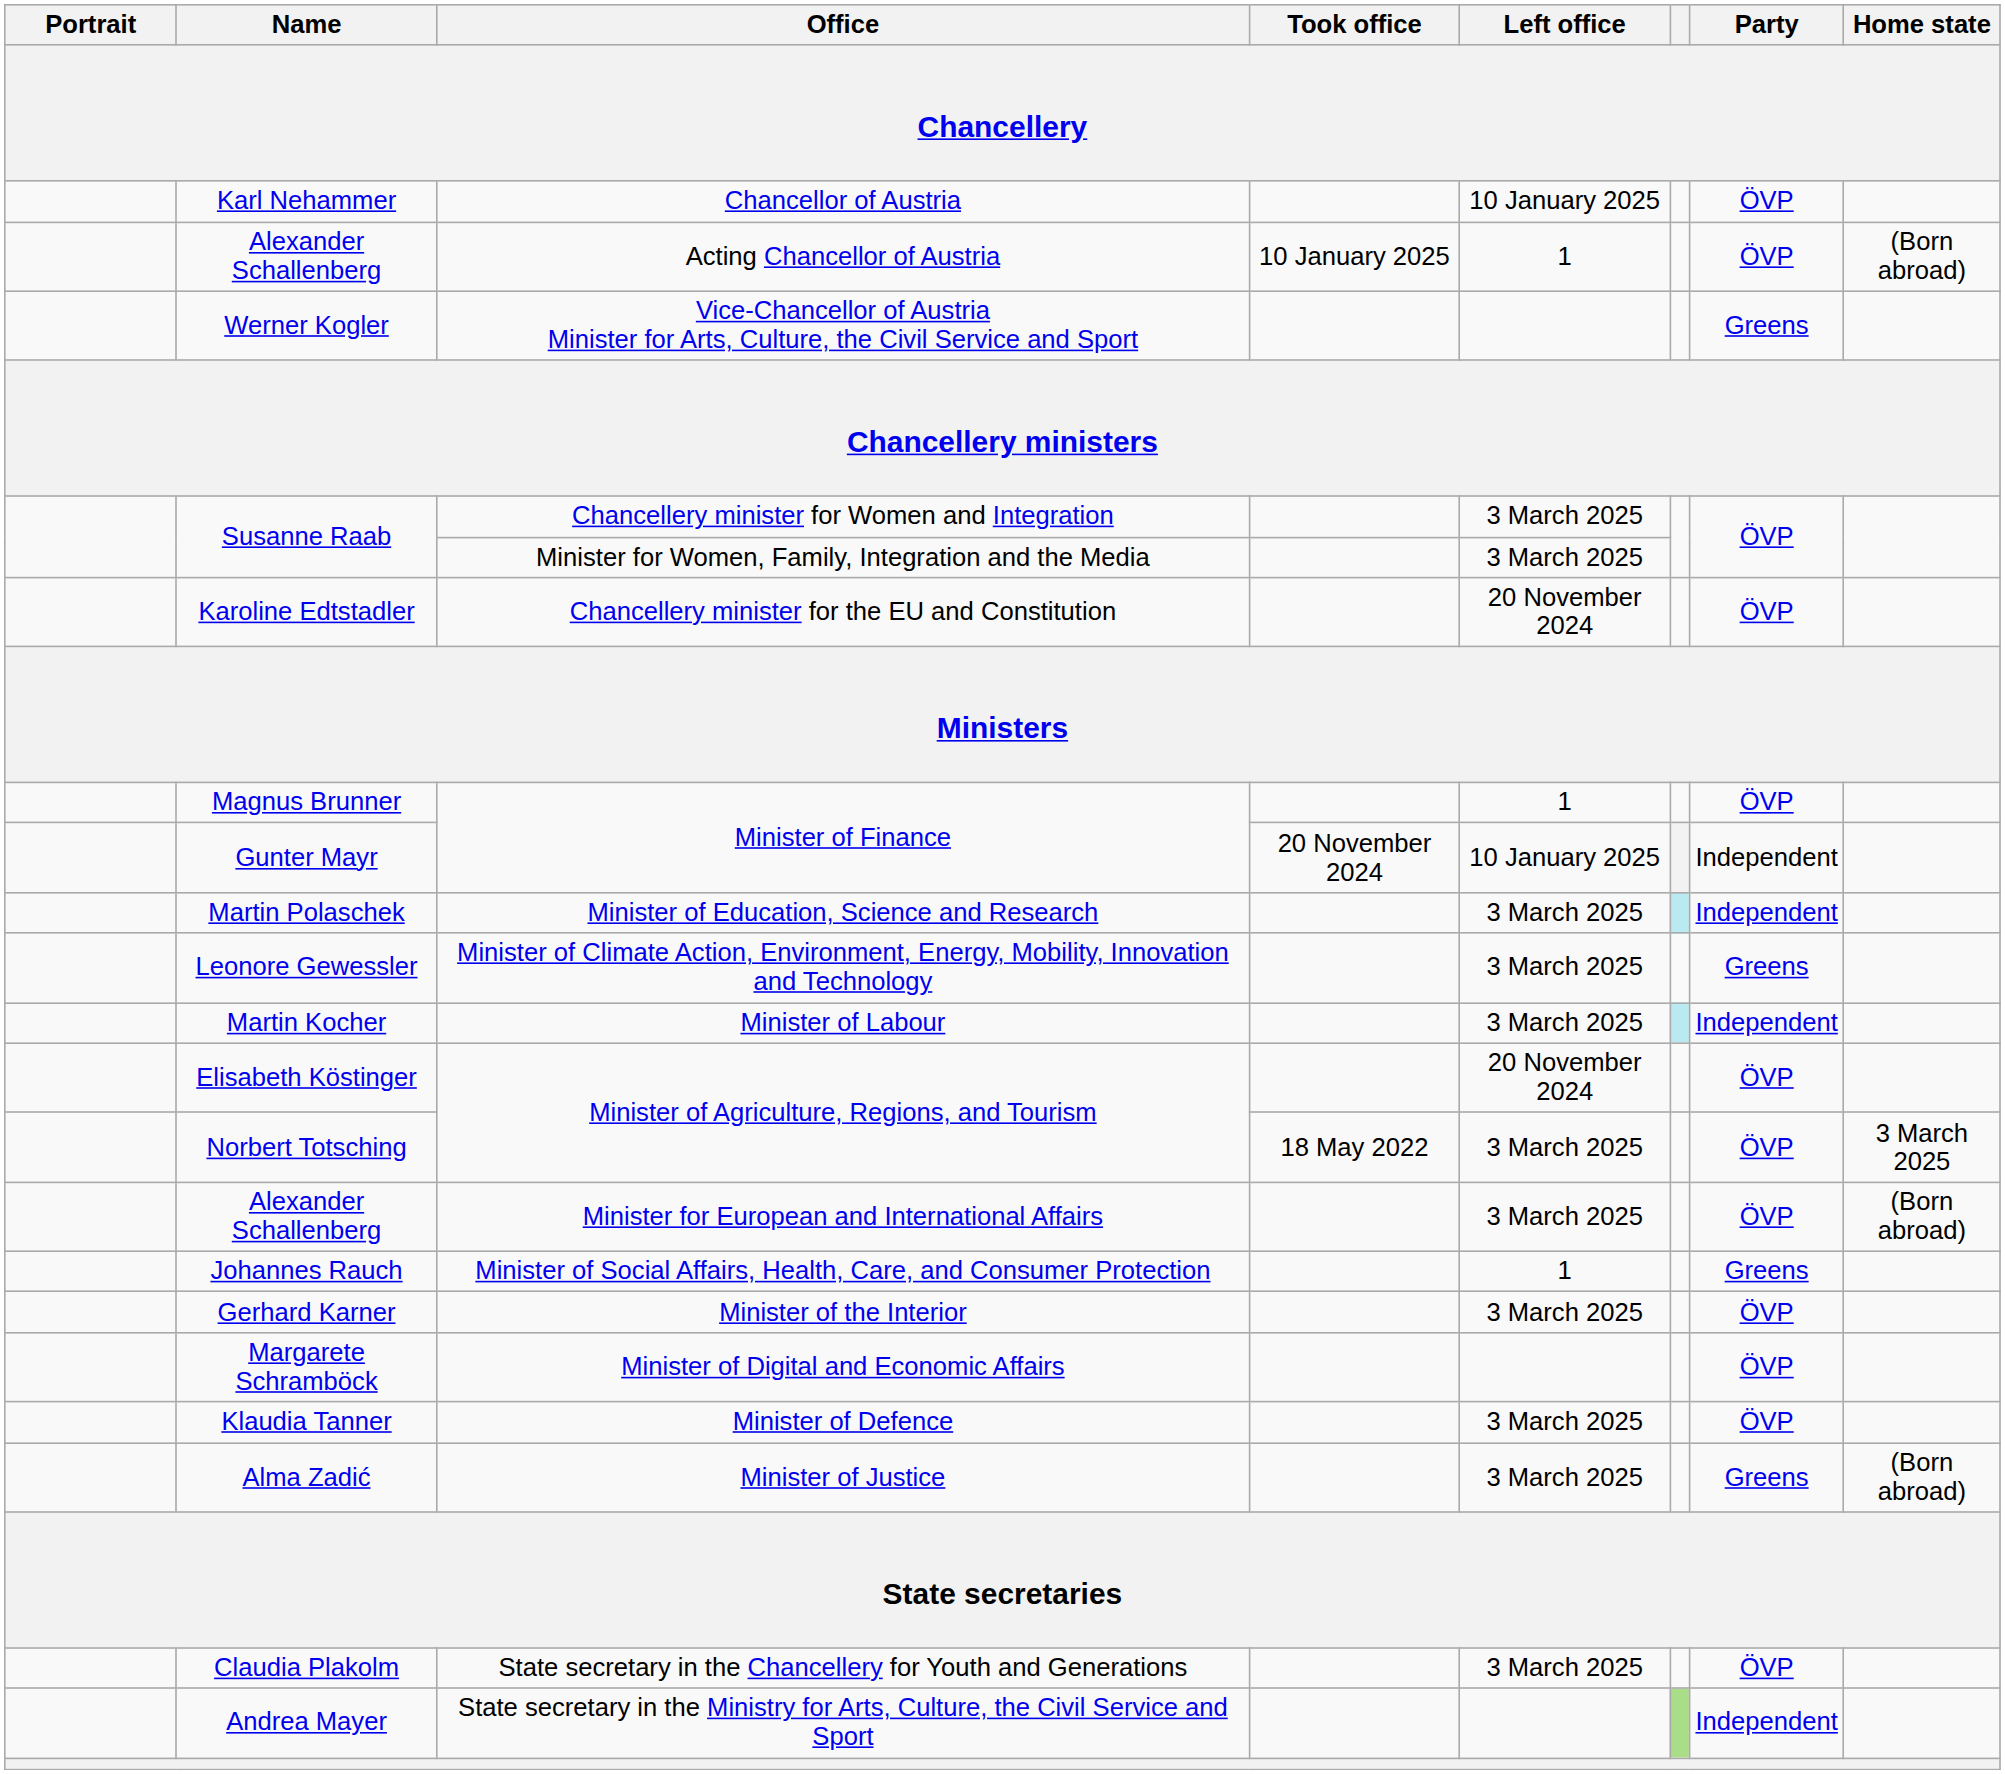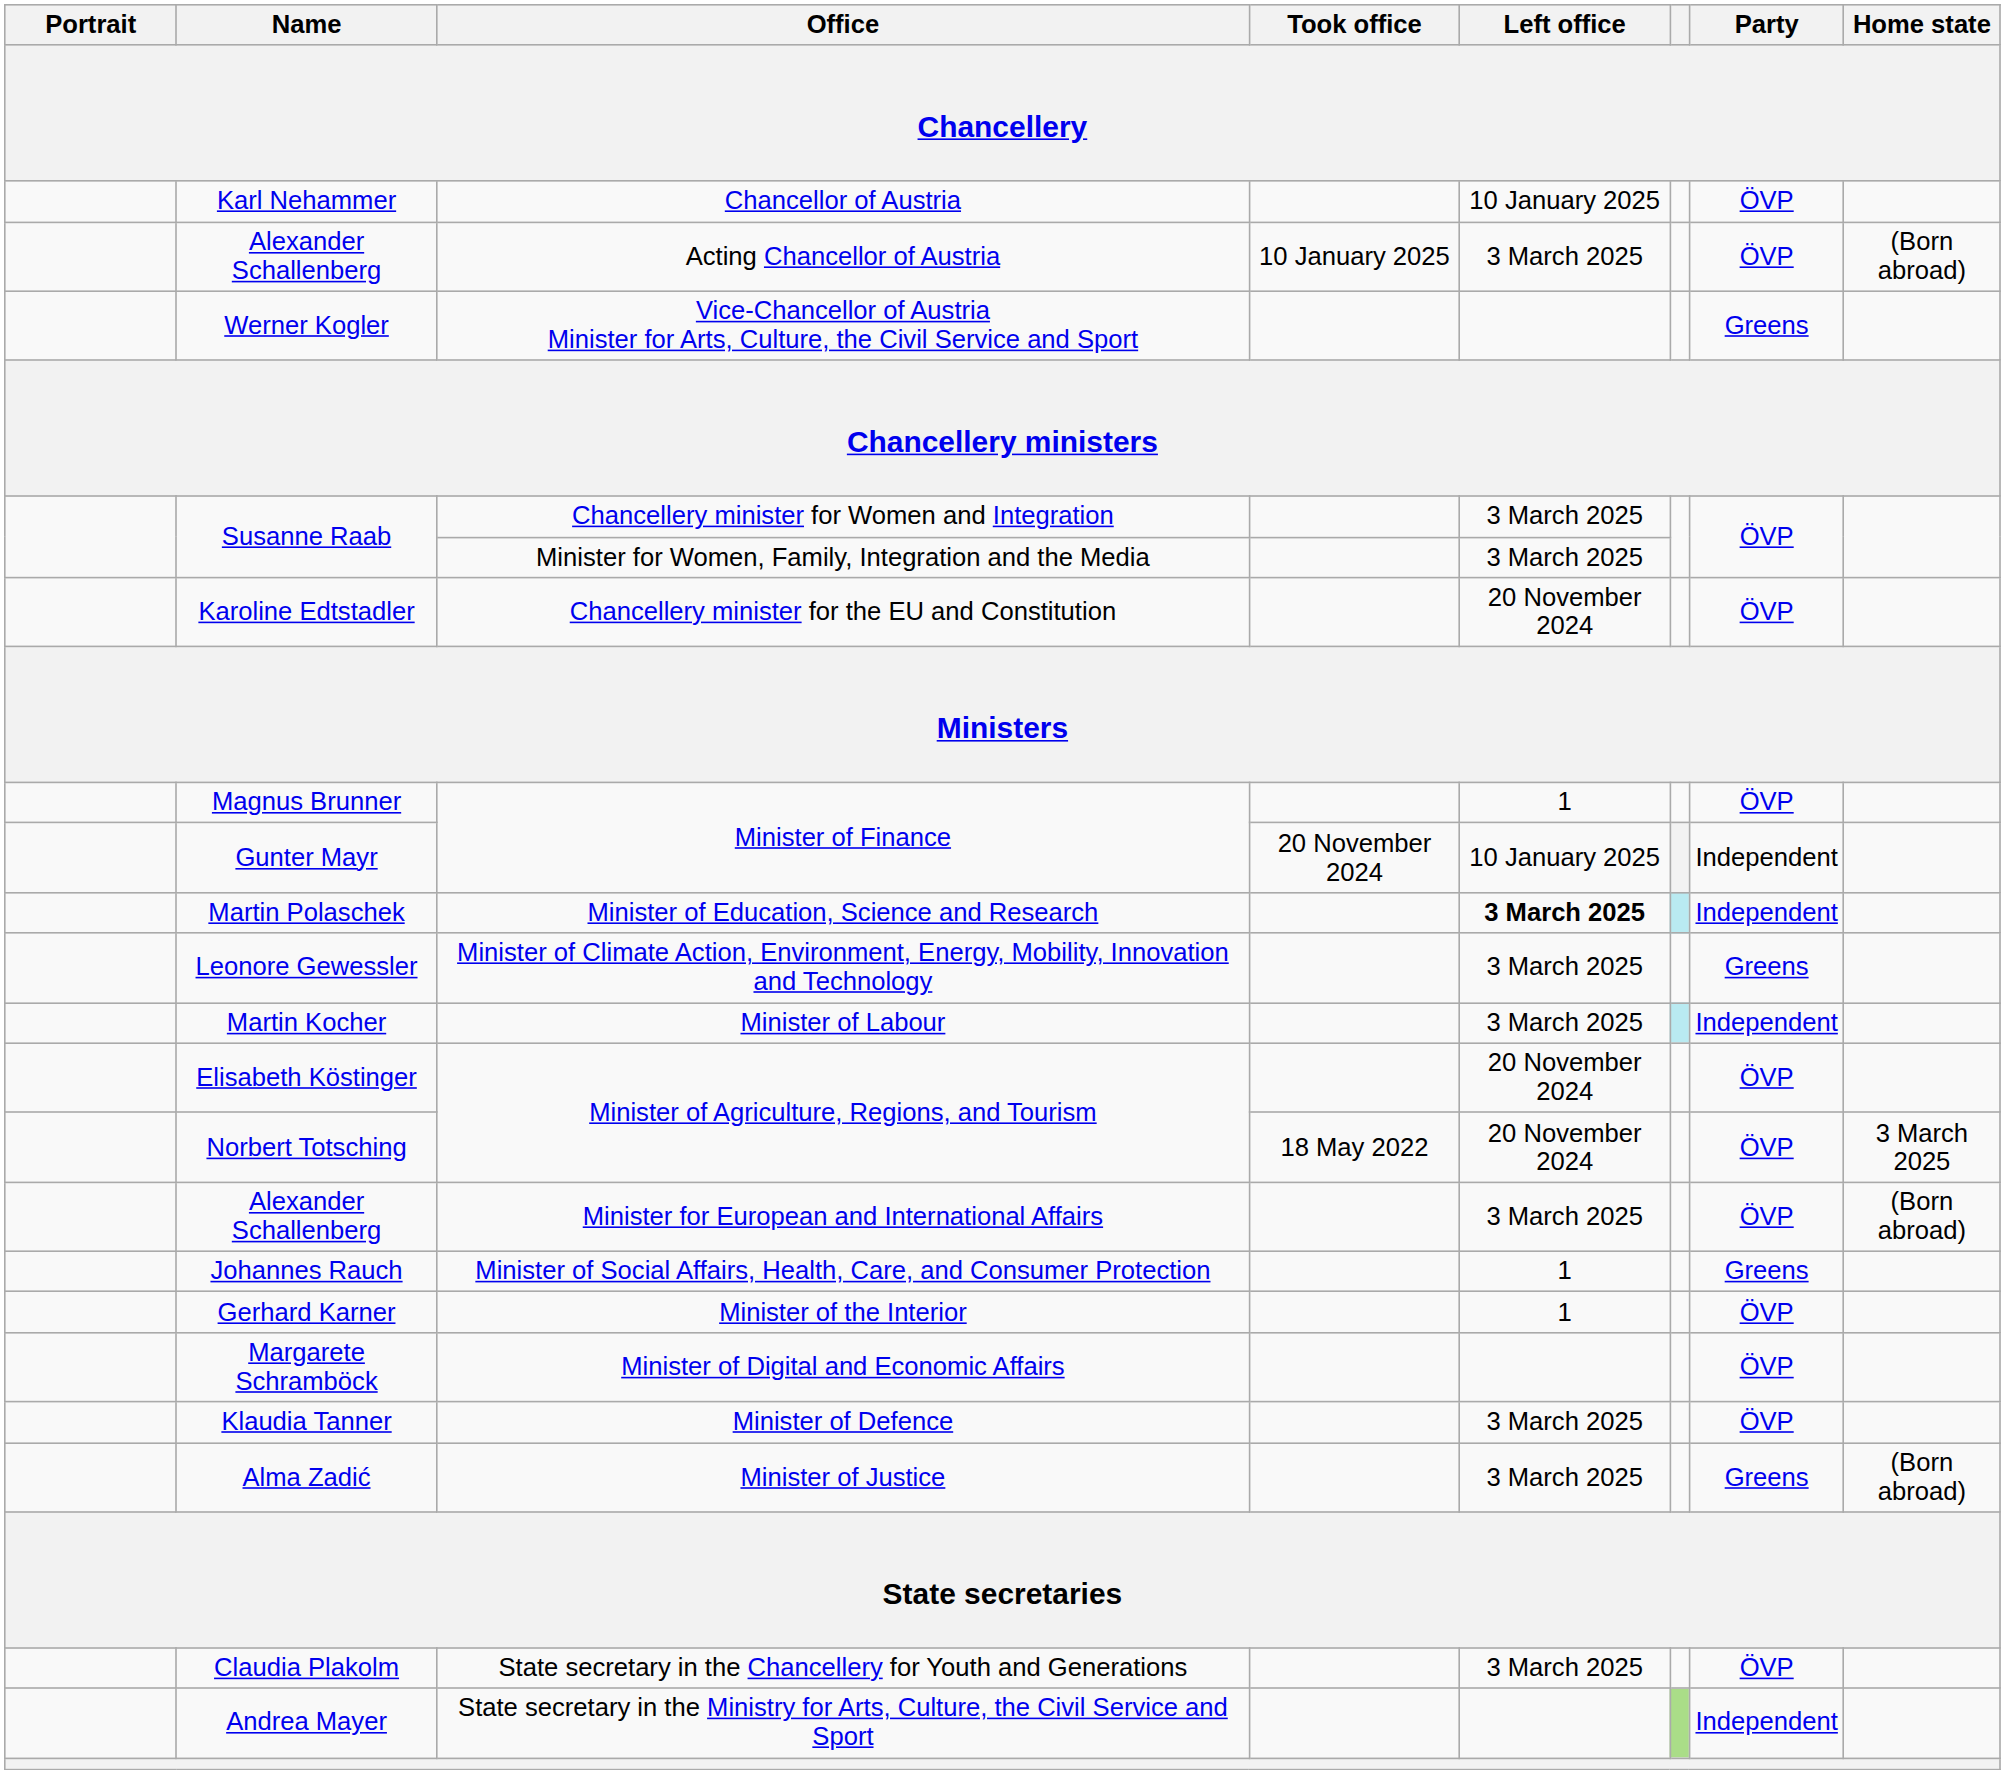(1565, 256) 1 -> (1565, 256) 3 March 2025
(1565, 912) normal -> (1565, 912) bold
(1565, 1146) 3 March 2025 -> (1565, 1146) 20 November 2024
(1565, 1311) 3 March 2025 -> (1565, 1311) 1
